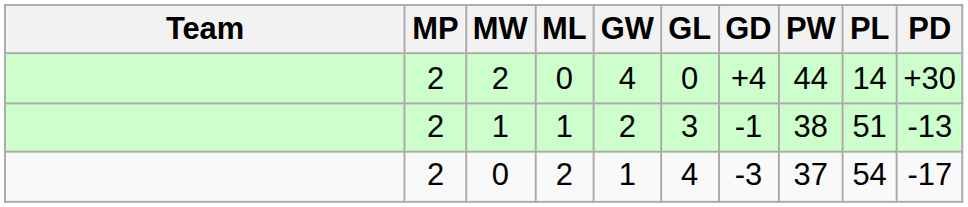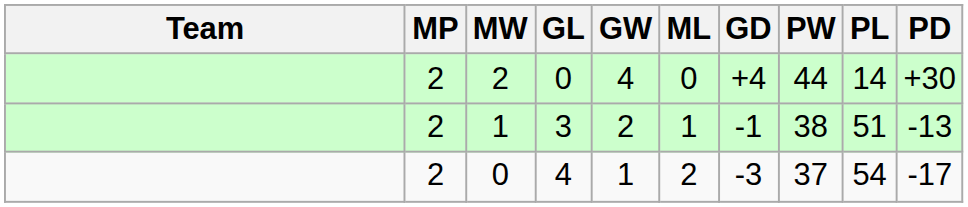columns swapped: (564, 28) <-> (690, 28)
